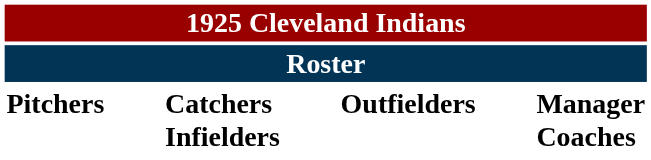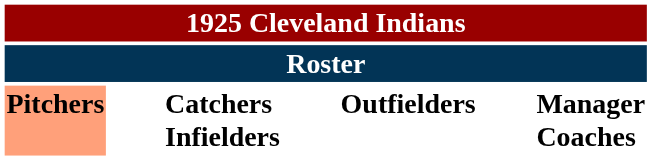(55, 103) no background -> (55, 103) lightsalmon background
